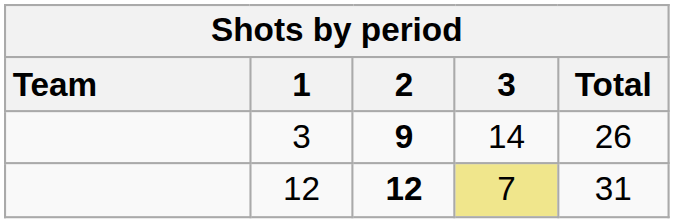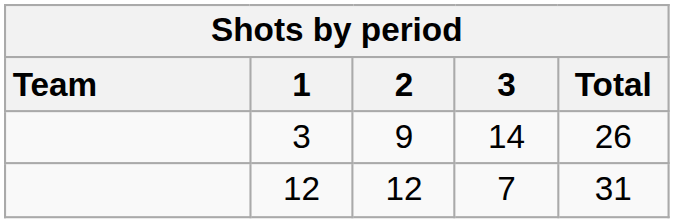(404, 136) bold -> (404, 136) normal
(404, 189) bold -> (404, 189) normal
(507, 189) khaki background -> (507, 189) no background
